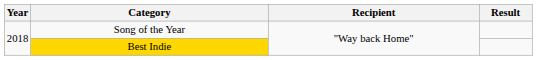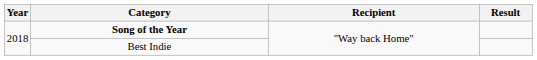(149, 30) normal -> (149, 30) bold
(149, 47) gold background -> (149, 47) no background
